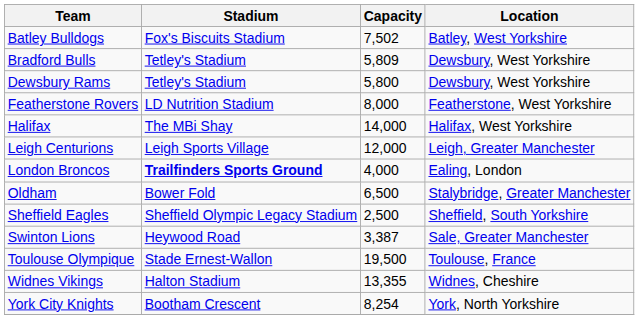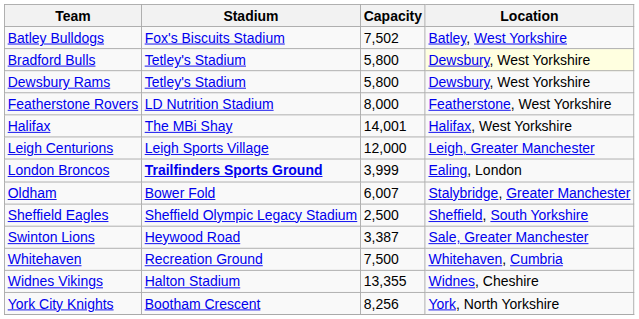(381, 60) 5,809 -> (381, 60) 5,800
(509, 60) no background -> (509, 60) lightyellow background
(385, 126) 14,000 -> (385, 126) 14,001
(381, 171) 4,000 -> (381, 171) 3,999
(381, 193) 6,500 -> (381, 193) 6,007
- row: (71, 259)
+ row: (45, 259)
(381, 304) 8,254 -> (381, 304) 8,256
